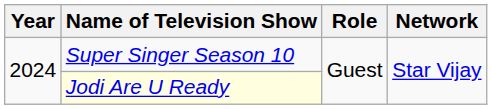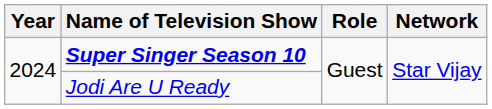(180, 54) normal -> (186, 54) bold
(148, 87) lightyellow background -> (148, 87) no background
